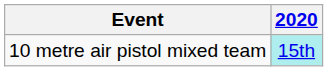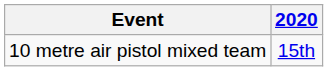(296, 50) paleturquoise background -> (296, 50) no background
